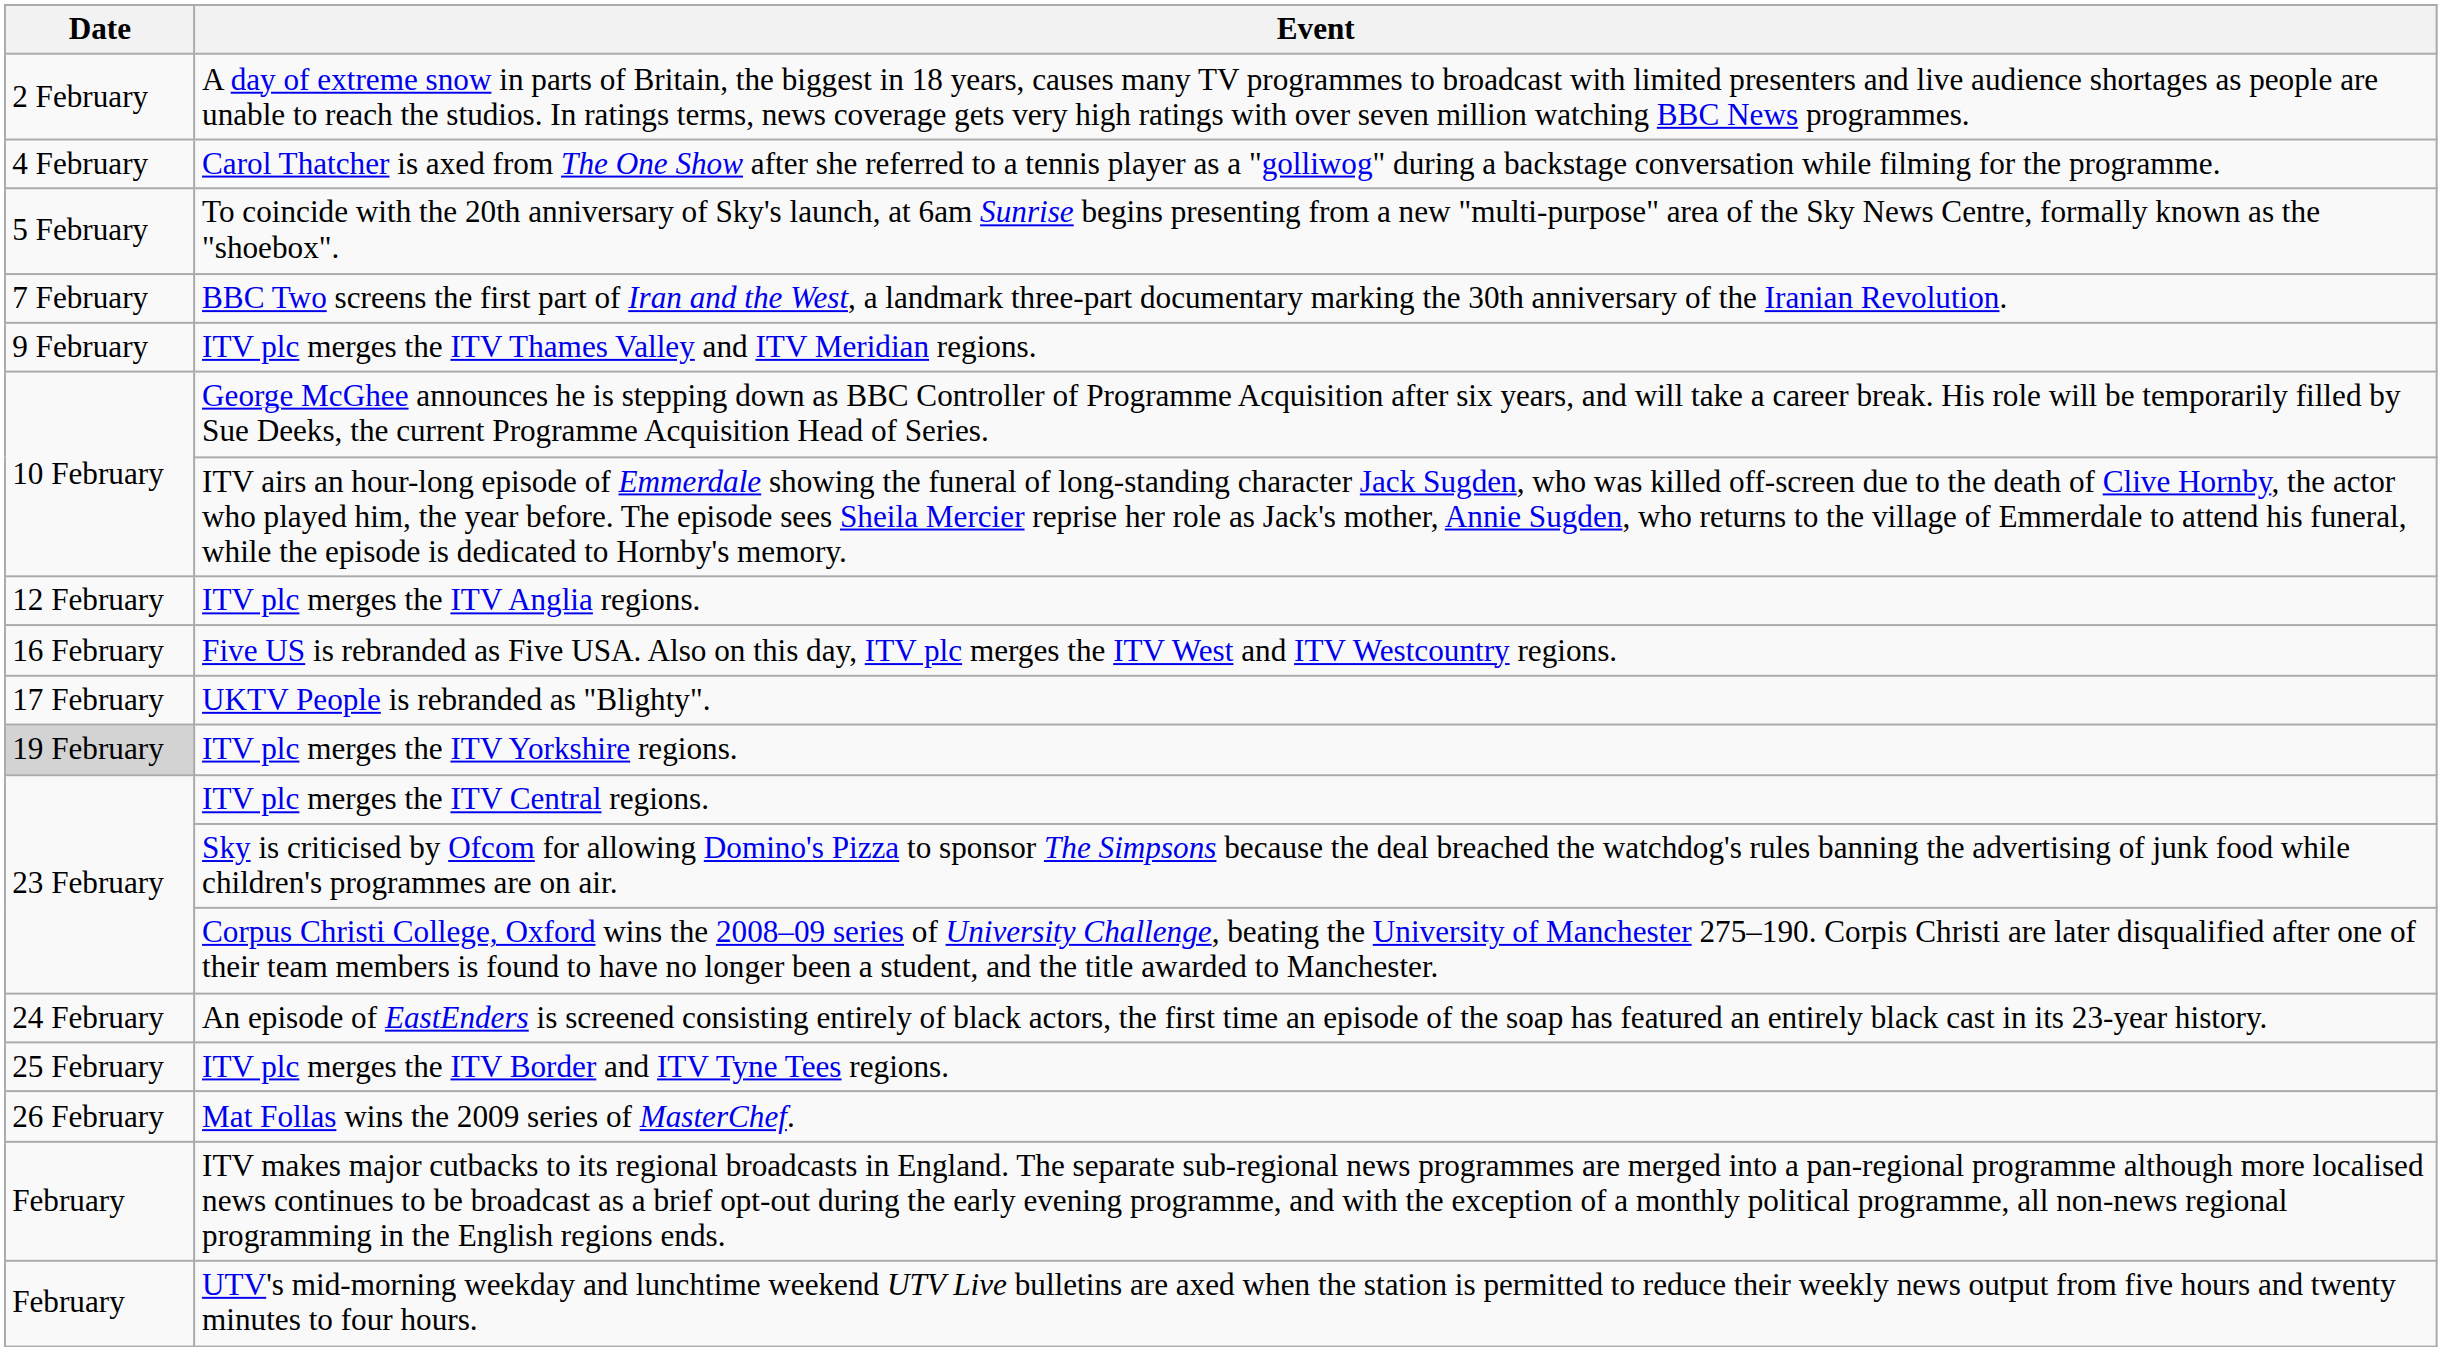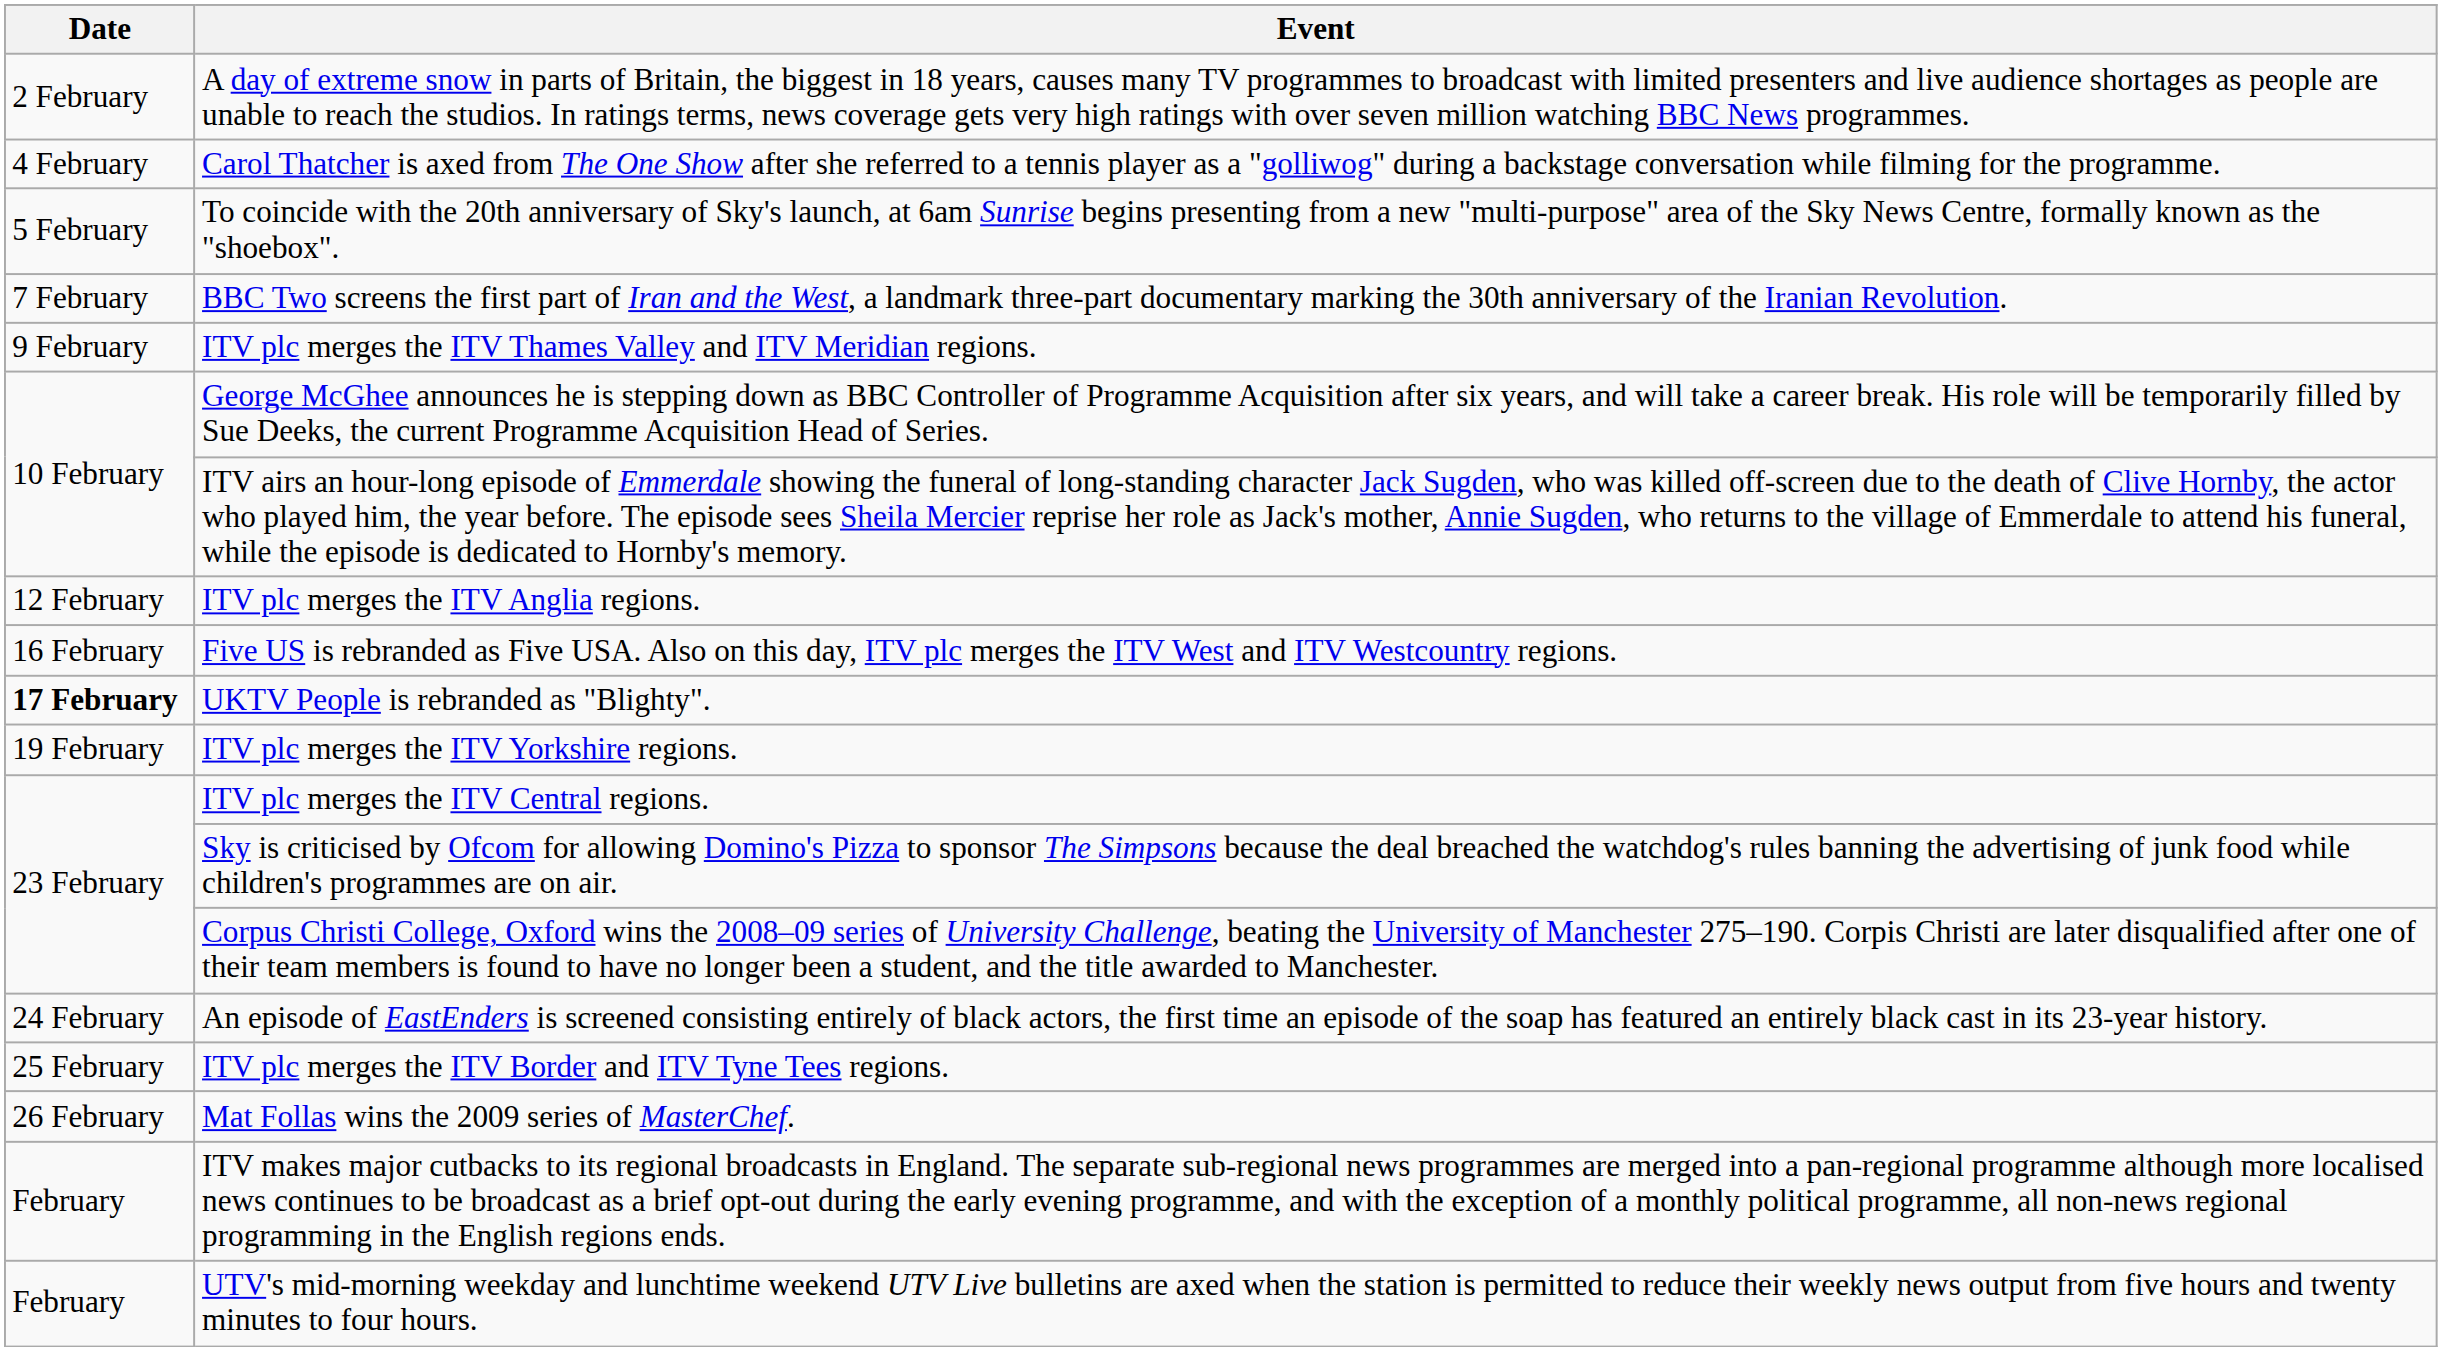(88, 699) normal -> (95, 699) bold
(88, 749) lightgrey background -> (88, 749) no background
